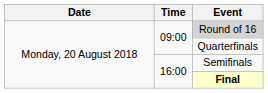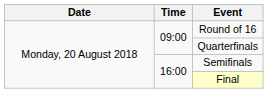(228, 29) lightgrey background -> (228, 29) no background
(228, 79) bold -> (228, 79) normal
